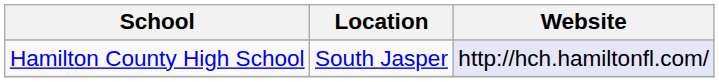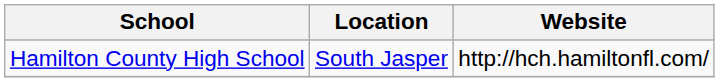(584, 58) lavender background -> (584, 58) no background
